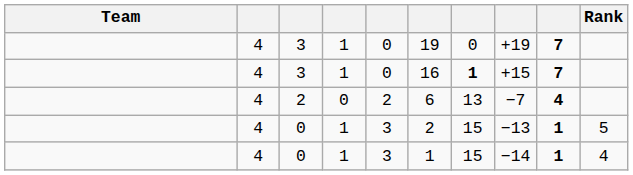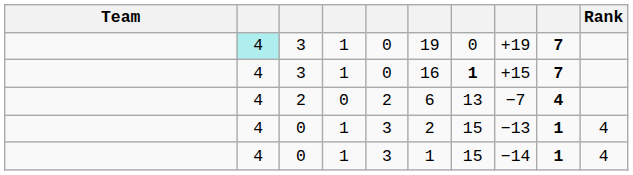(258, 46) no background -> (258, 46) paleturquoise background
(604, 128) 5 -> (604, 128) 4
